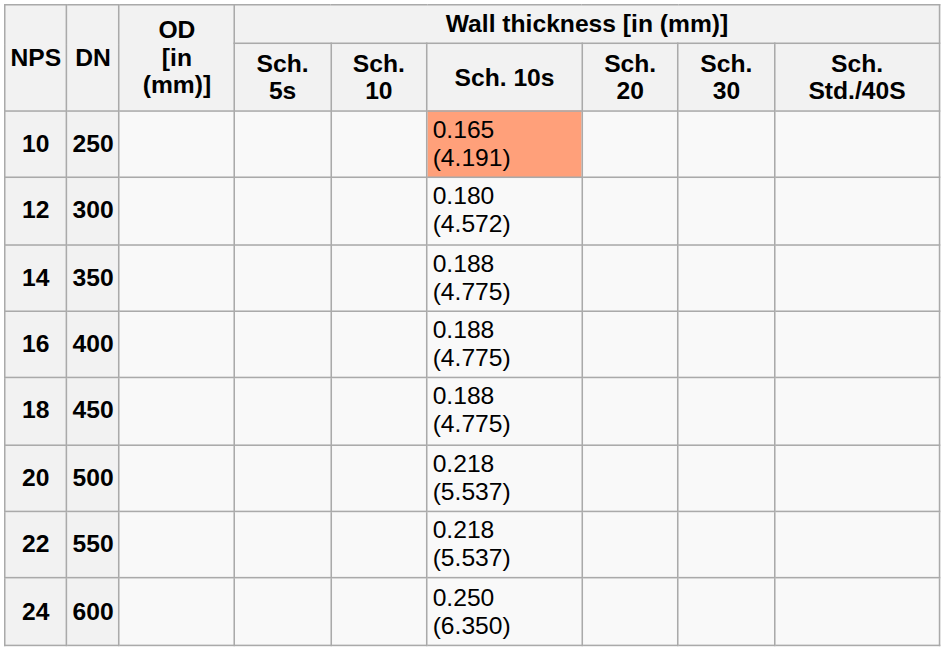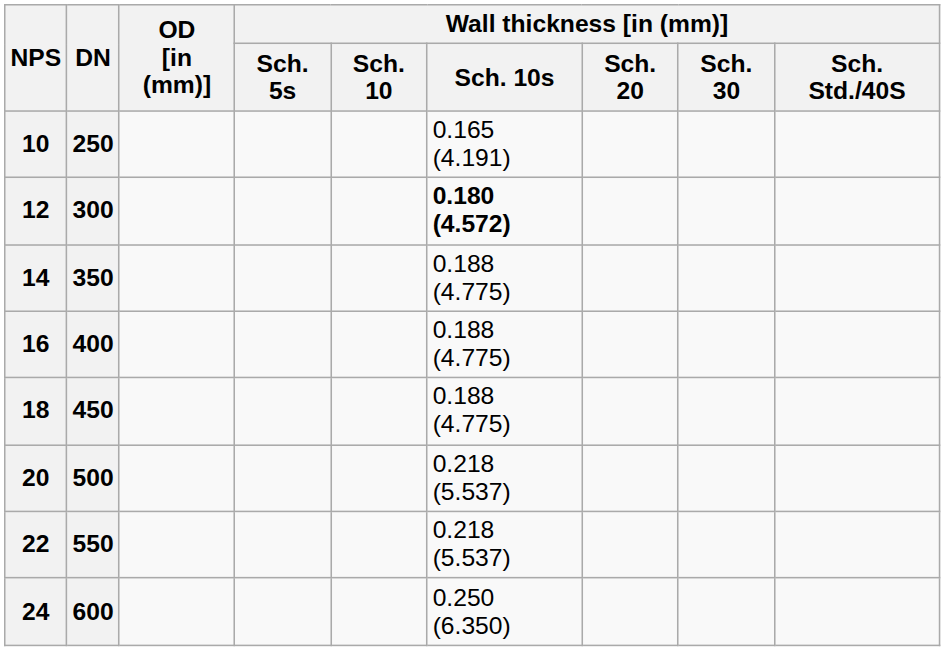(472, 143) lightsalmon background -> (472, 143) no background
(472, 210) normal -> (472, 210) bold
